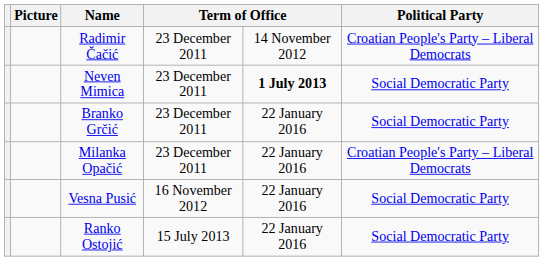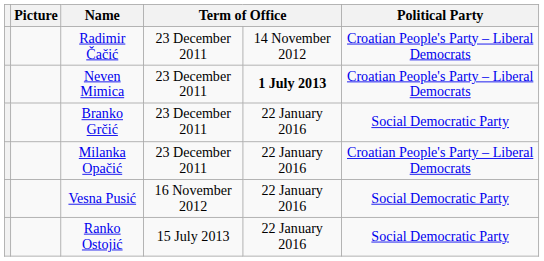(440, 84) Social Democratic Party -> (440, 84) Croatian People's Party – Liberal Democrats
